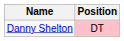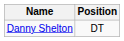(97, 28) pink background -> (97, 28) no background
